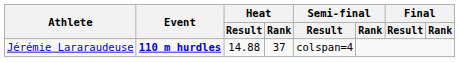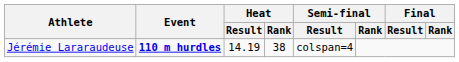(244, 47) 14.88 -> (244, 47) 14.19
(279, 47) 37 -> (279, 47) 38
